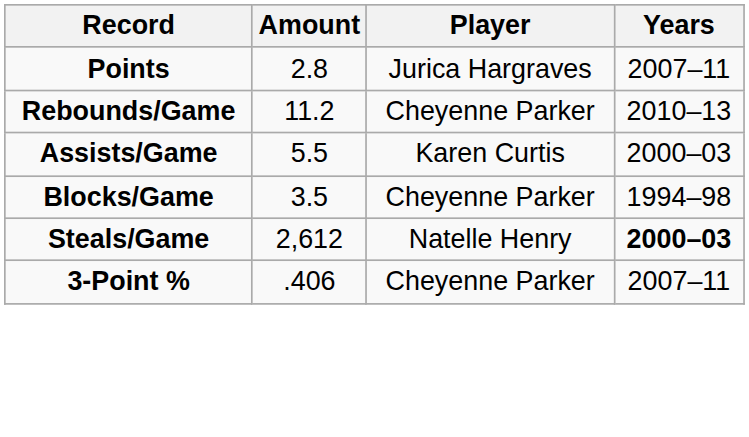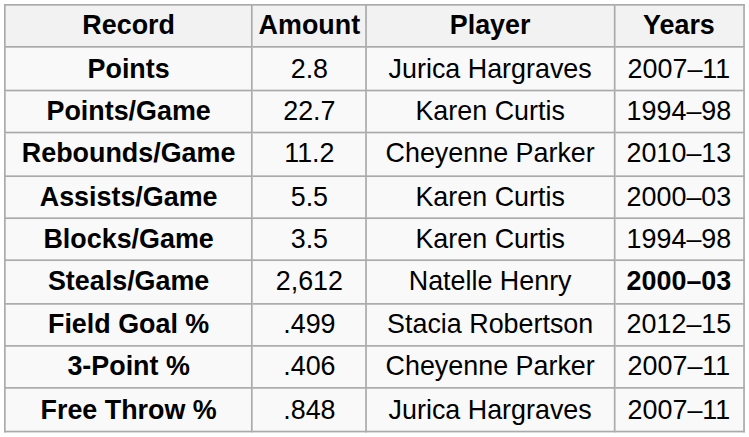+ row: (129, 111)
(490, 196) Cheyenne Parker -> (490, 238) Karen Curtis
+ row: (129, 324)
+ row: (129, 409)
